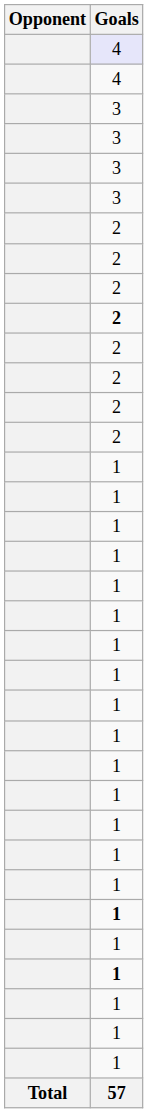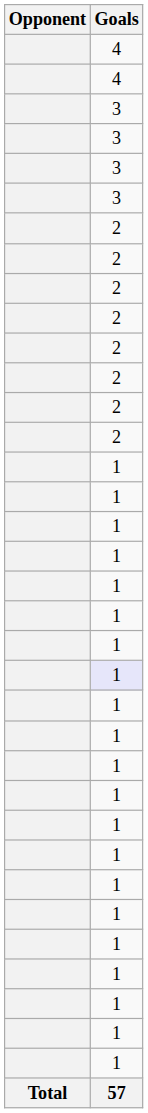(117, 49) lavender background -> (117, 49) no background
(117, 317) bold -> (117, 317) normal
(117, 675) no background -> (117, 675) lavender background
(117, 914) bold -> (117, 914) normal
(117, 973) bold -> (117, 973) normal
